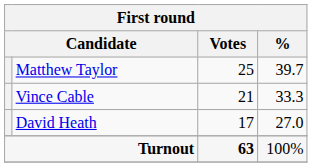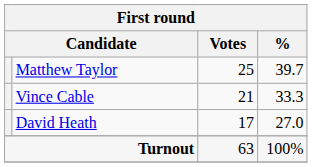(246, 149) bold -> (246, 149) normal
